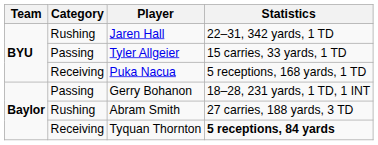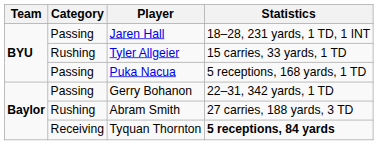(73, 33) Rushing -> (72, 33) Passing
(270, 33) 22–31, 342 yards, 1 TD -> (289, 33) 18–28, 231 yards, 1 TD, 1 INT
(72, 52) Passing -> (73, 52) Rushing
(77, 72) Receiving -> (72, 72) Passing
(289, 91) 18–28, 231 yards, 1 TD, 1 INT -> (270, 91) 22–31, 342 yards, 1 TD
